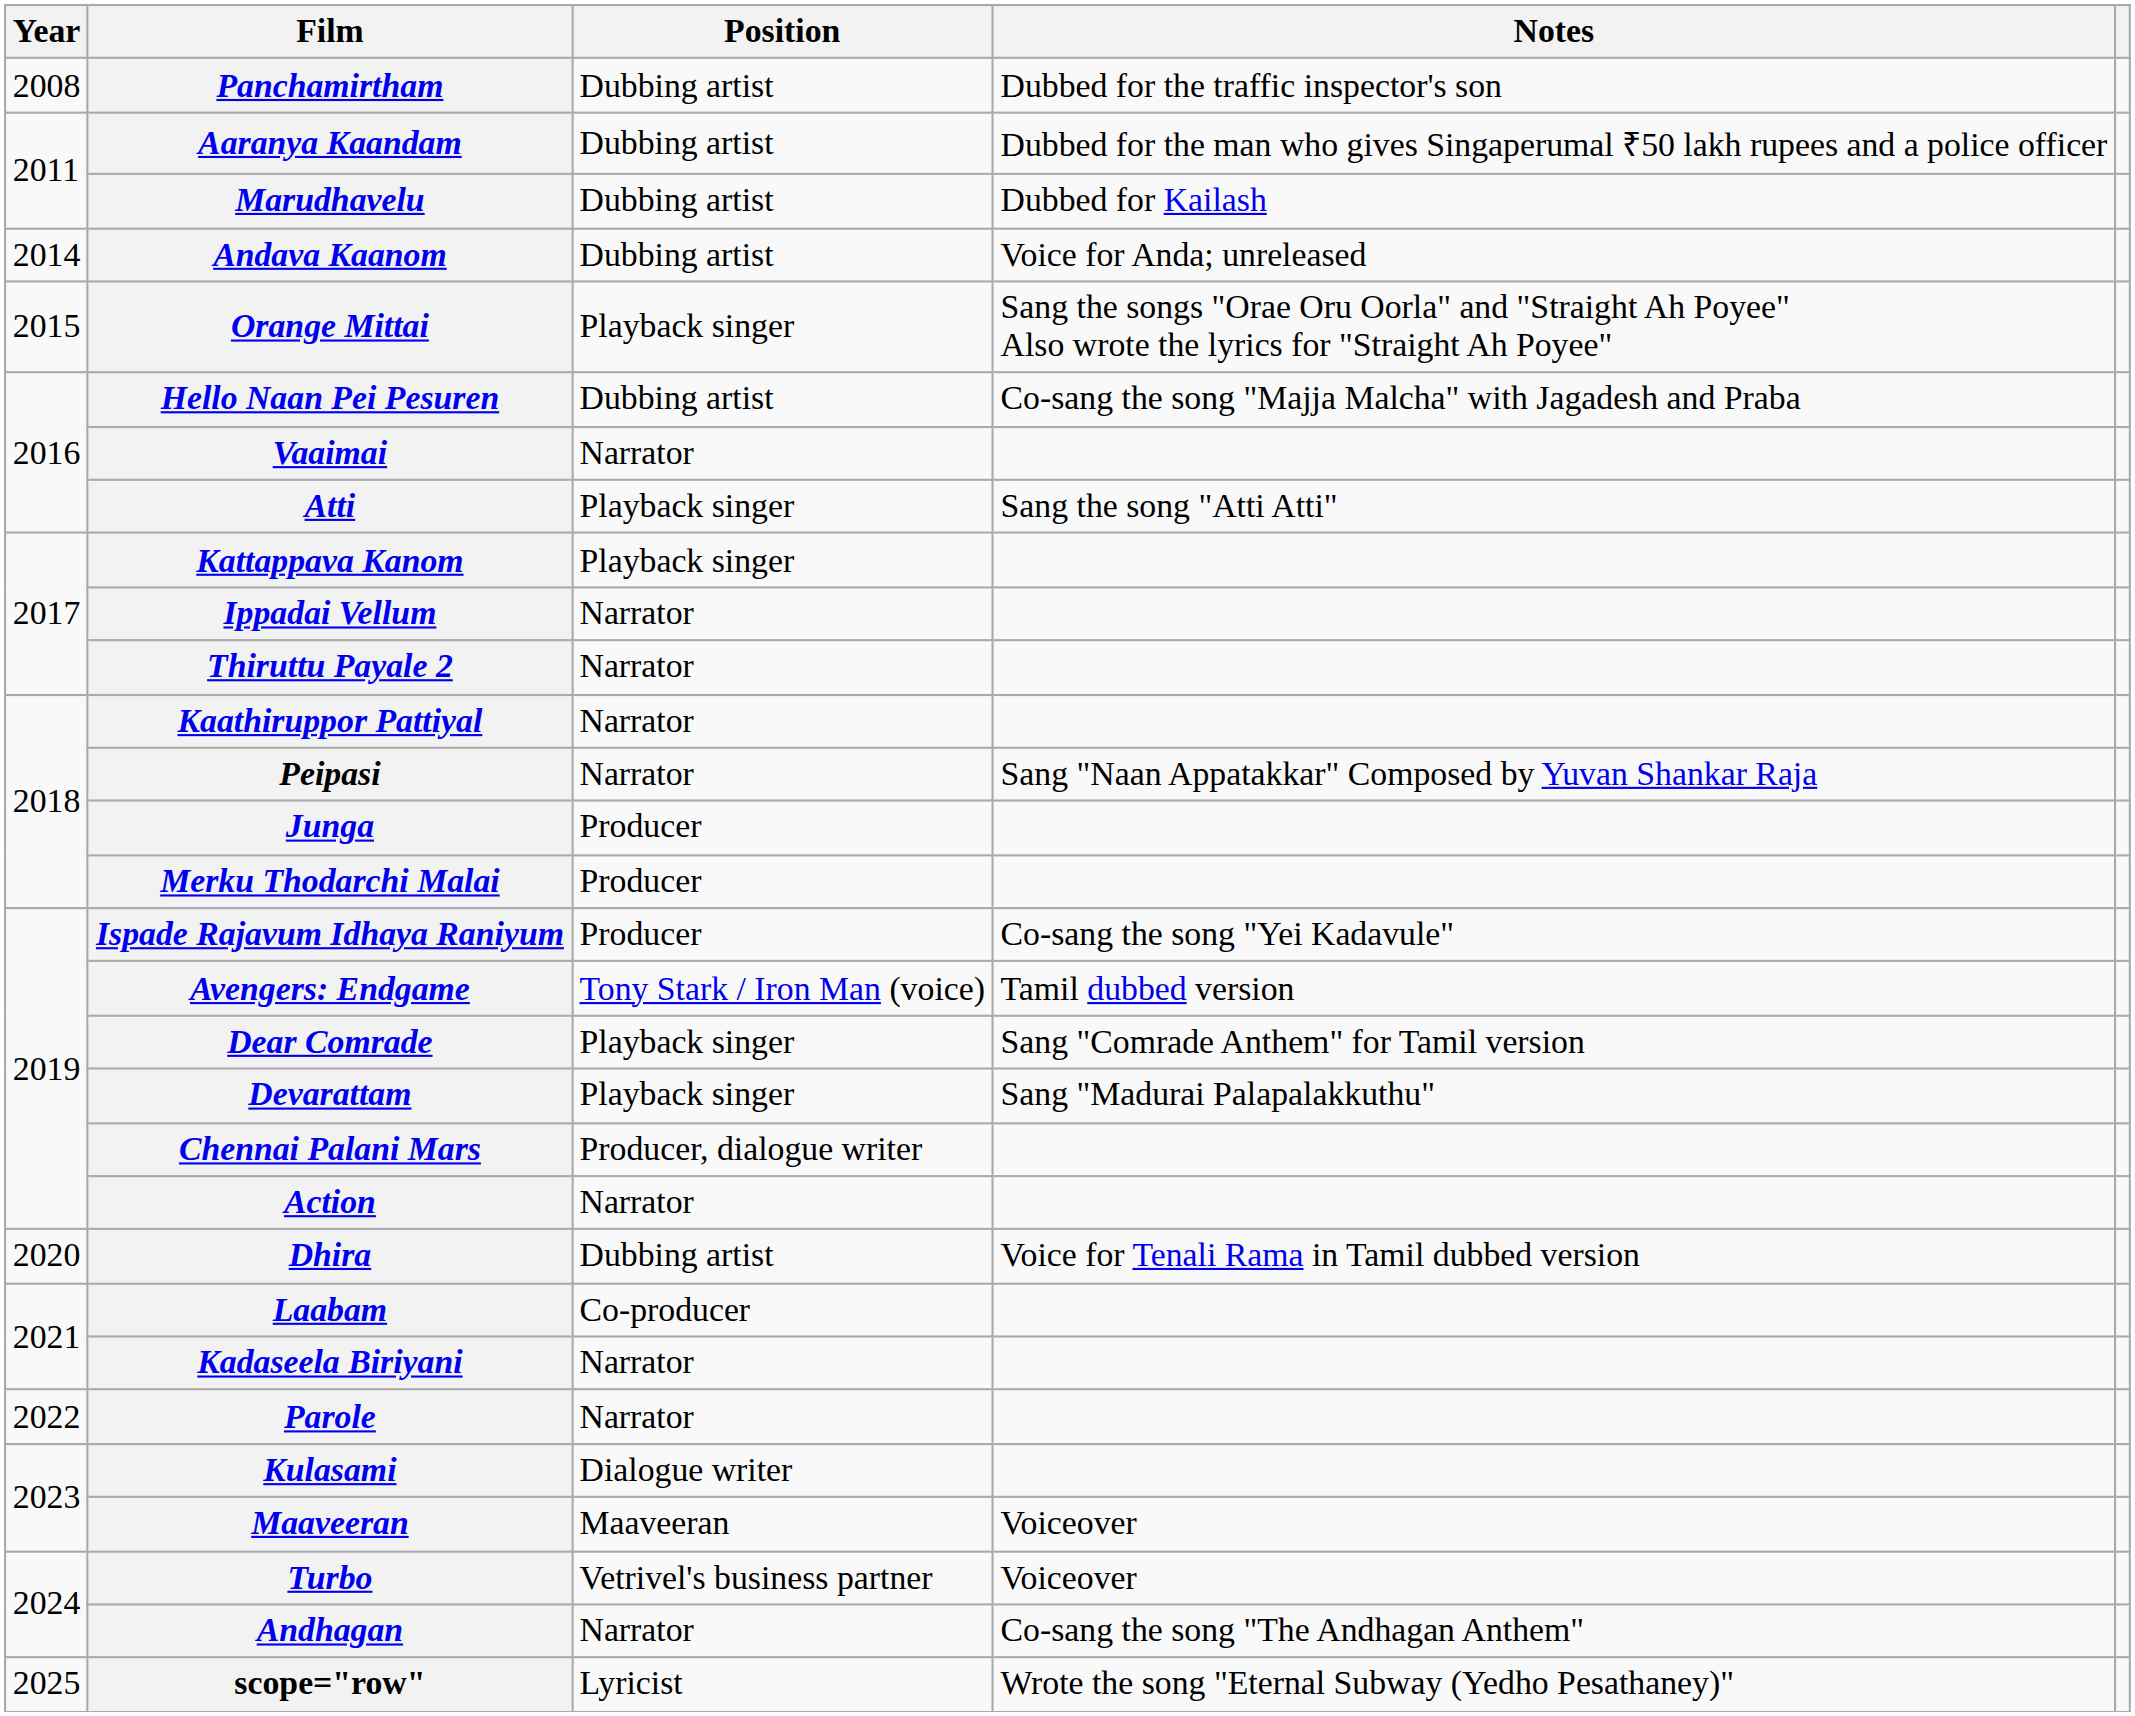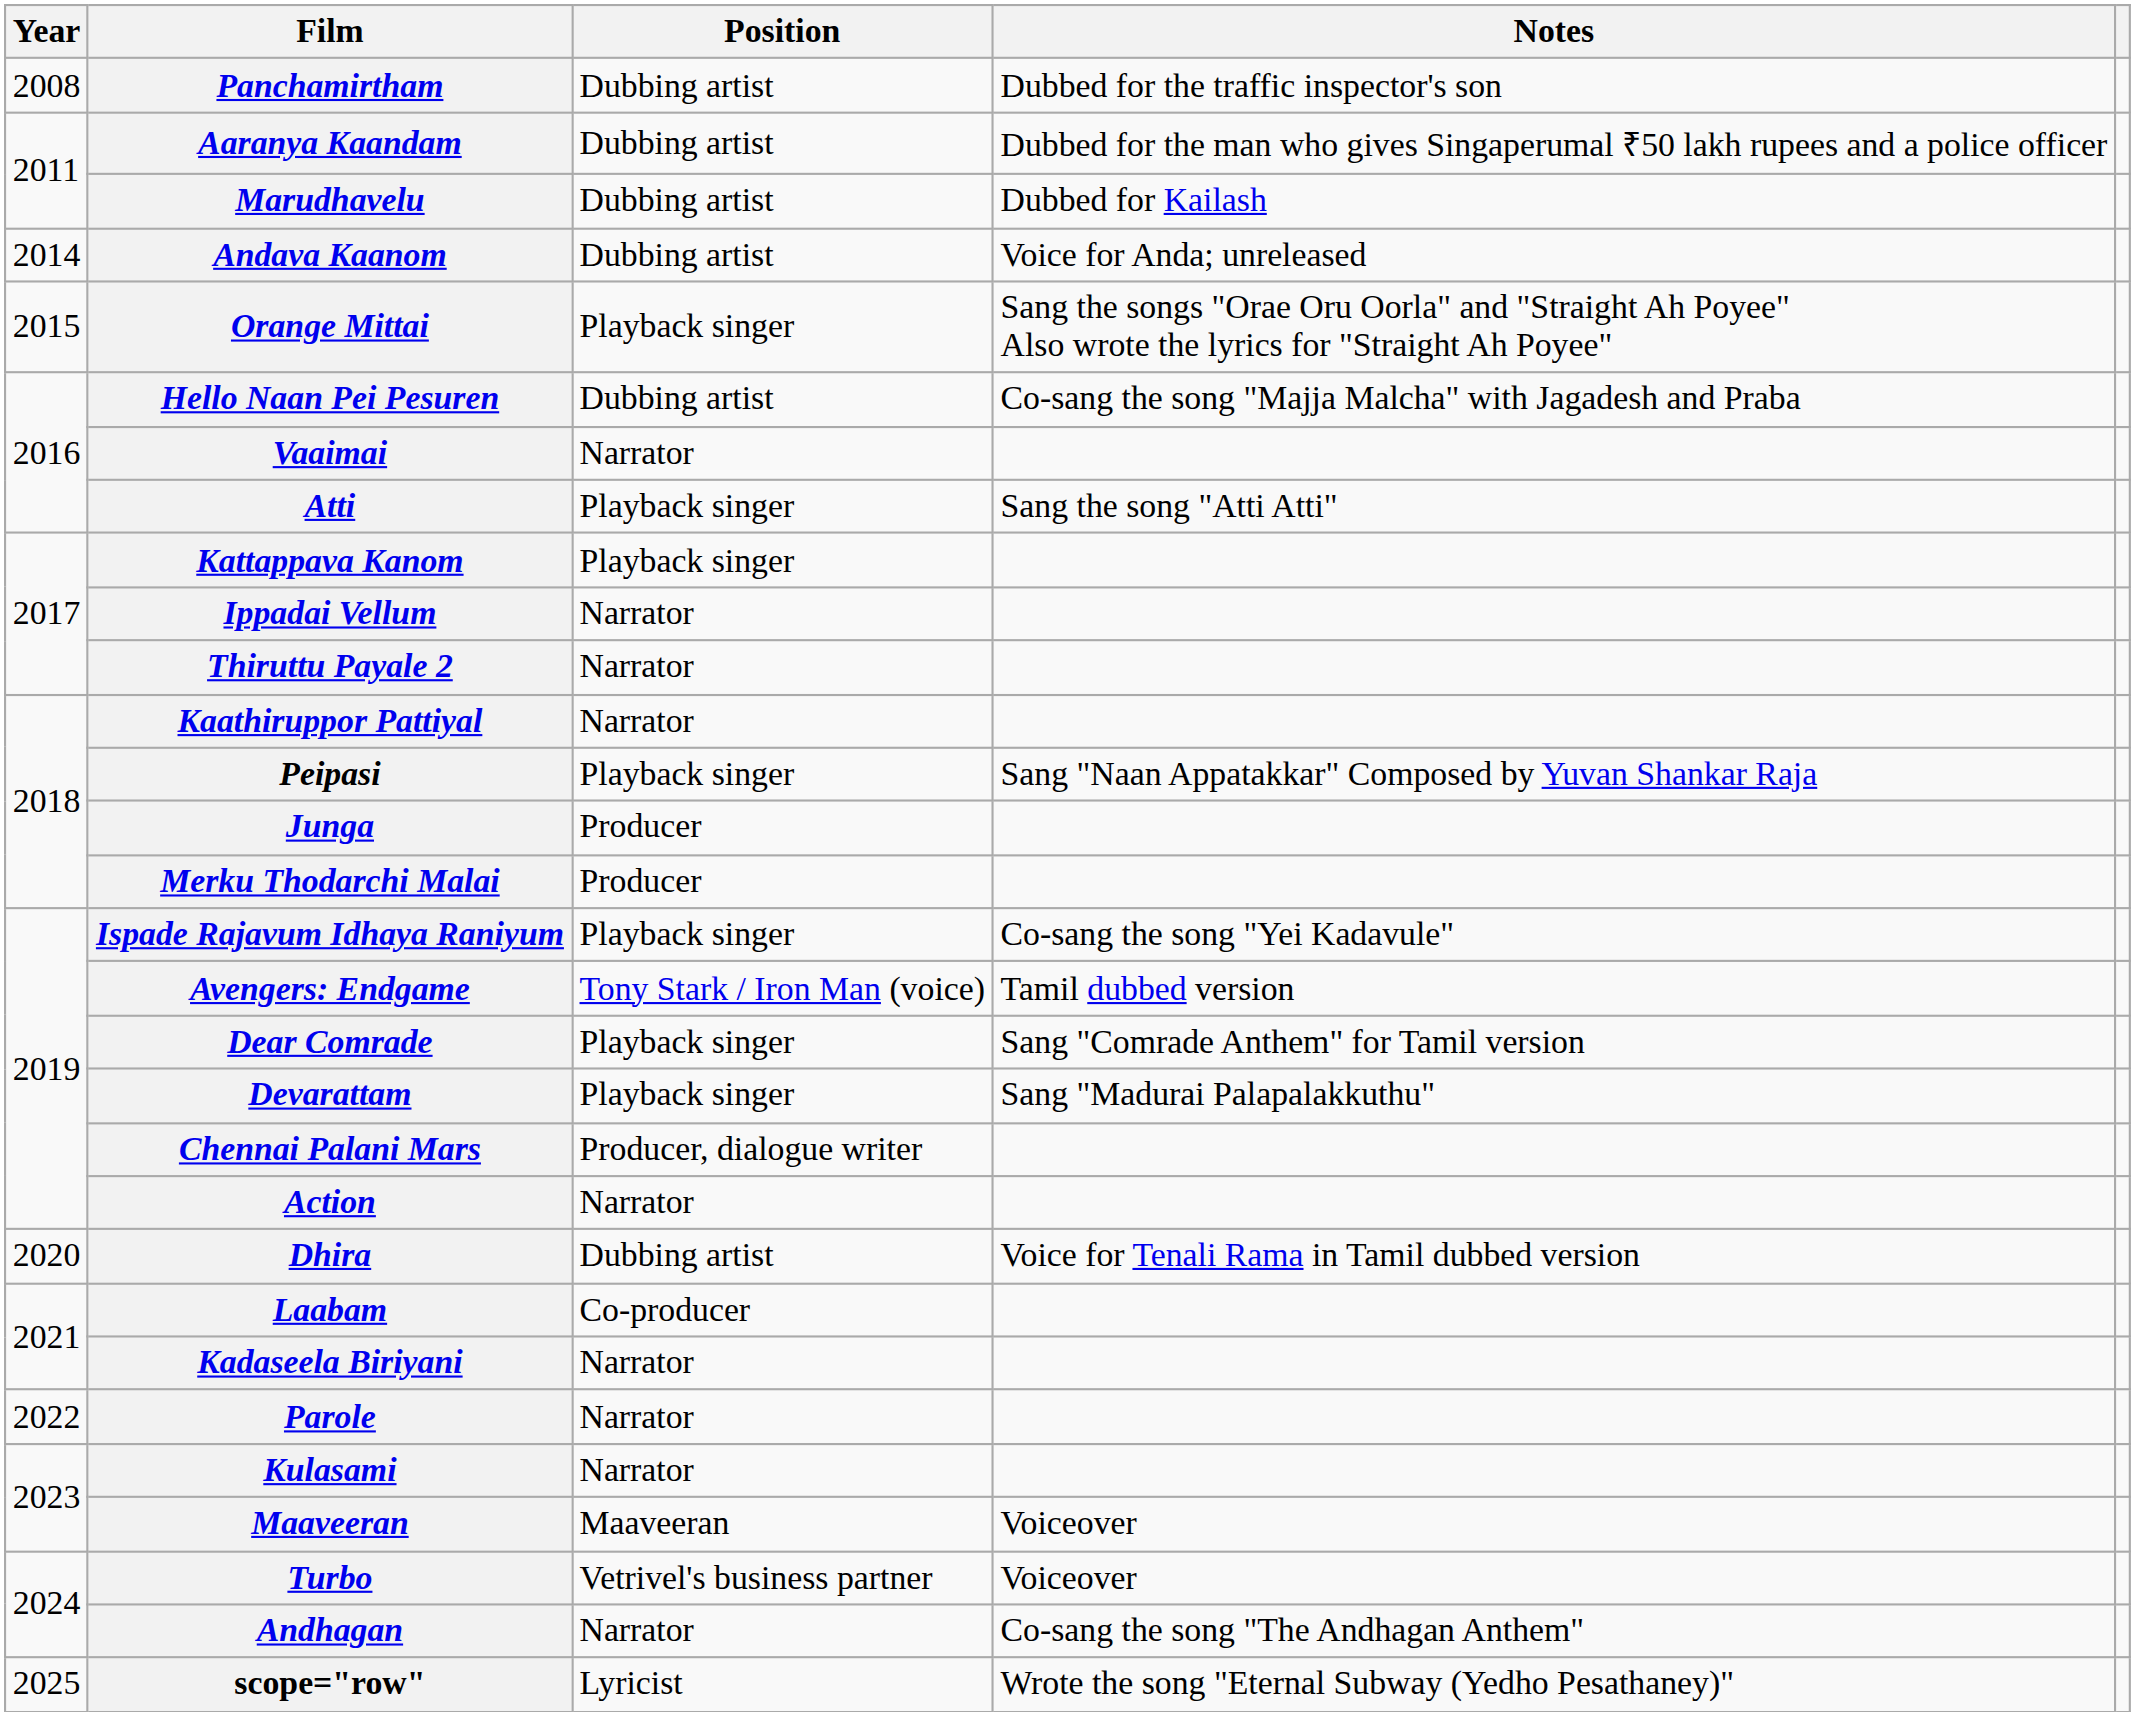(637, 773) Narrator -> (687, 773) Playback singer
(640, 934) Producer -> (687, 934) Playback singer
(686, 1469) Dialogue writer -> (637, 1469) Narrator
